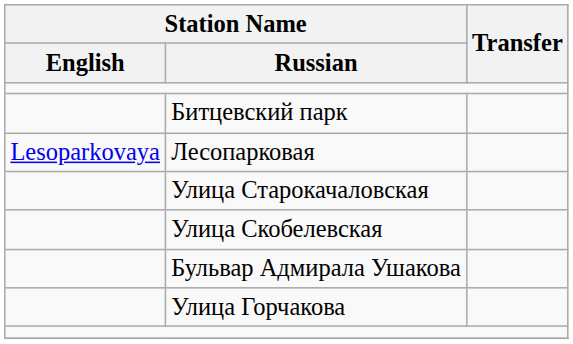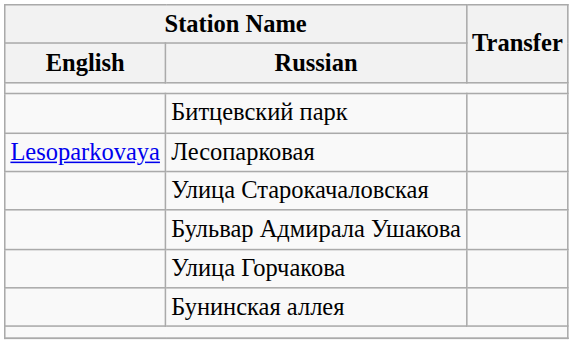- row: (85, 230)
+ row: (85, 307)
